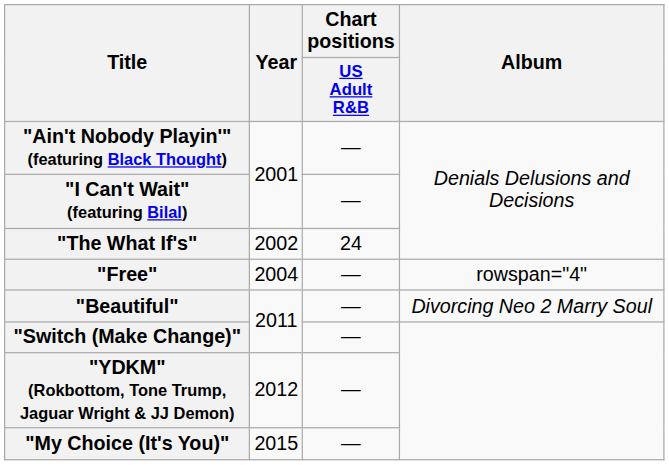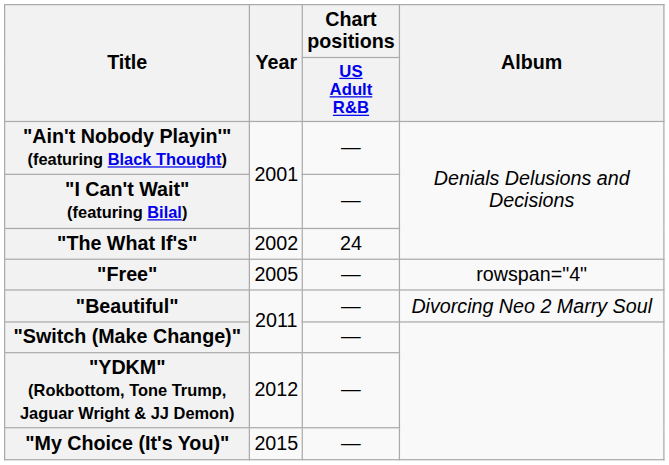(276, 274) 2004 -> (276, 274) 2005
